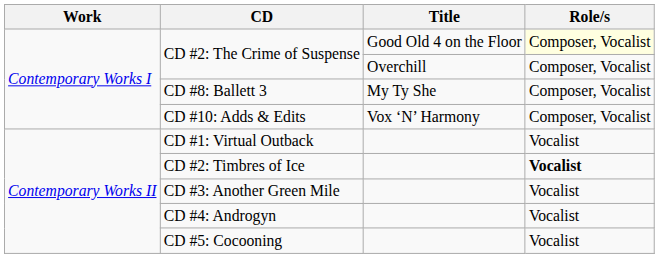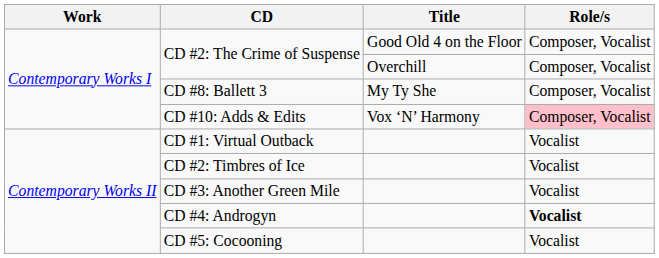(590, 41) lightyellow background -> (590, 41) no background
(590, 116) no background -> (590, 116) pink background
(555, 166) bold -> (554, 166) normal
(554, 215) normal -> (555, 215) bold
